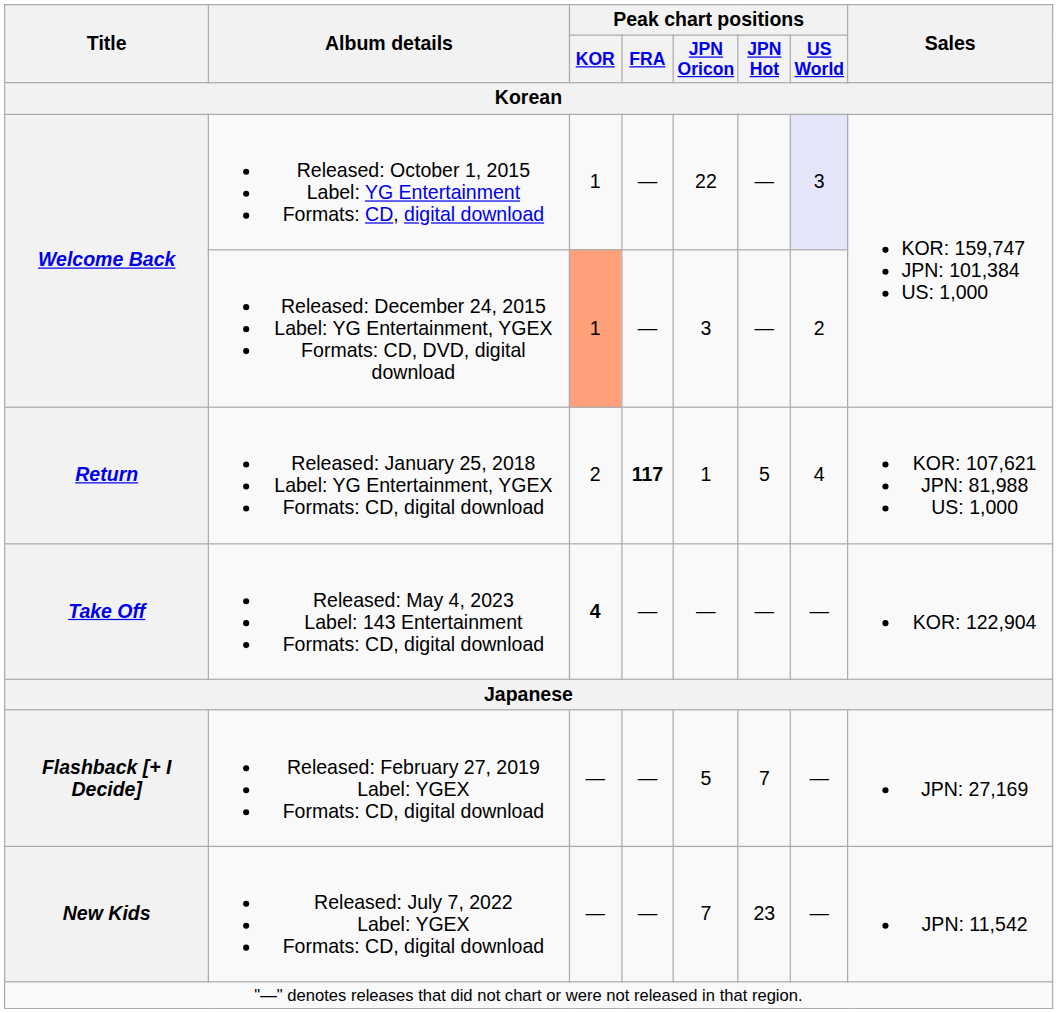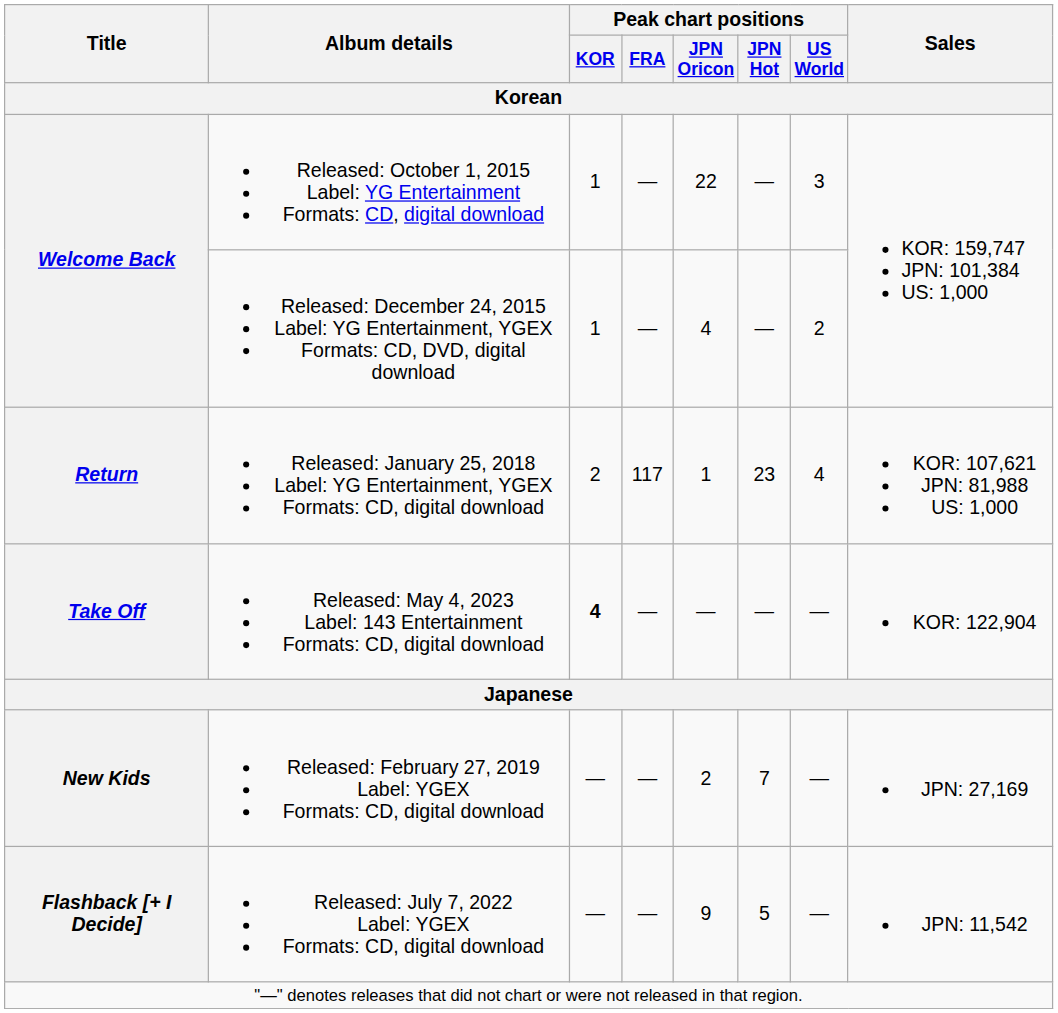(819, 181) lavender background -> (819, 181) no background
(595, 328) lightsalmon background -> (595, 328) no background
(706, 328) 3 -> (706, 328) 4
(647, 475) bold -> (647, 475) normal
(764, 475) 5 -> (764, 475) 23
(107, 778) Flashback [+ I Decide] -> (107, 778) New Kids
(706, 778) 5 -> (706, 778) 2
(107, 913) New Kids -> (107, 913) Flashback [+ I Decide]
(706, 913) 7 -> (706, 913) 9
(764, 913) 23 -> (764, 913) 5
